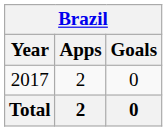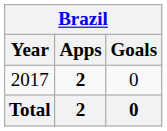(81, 79) normal -> (81, 79) bold
